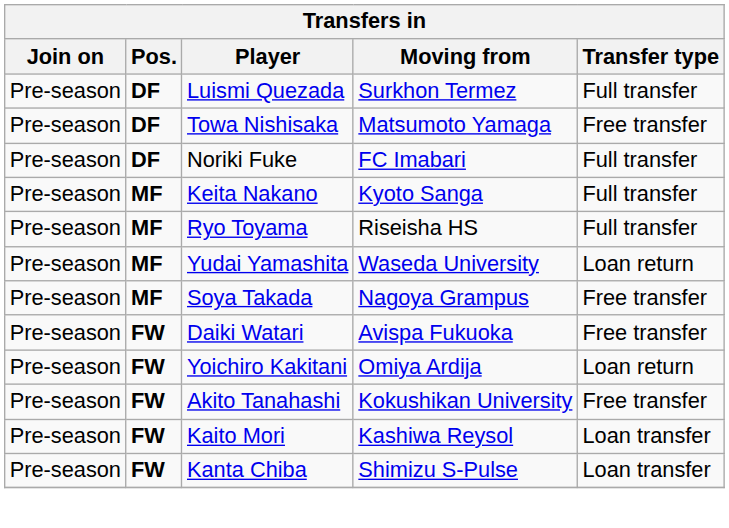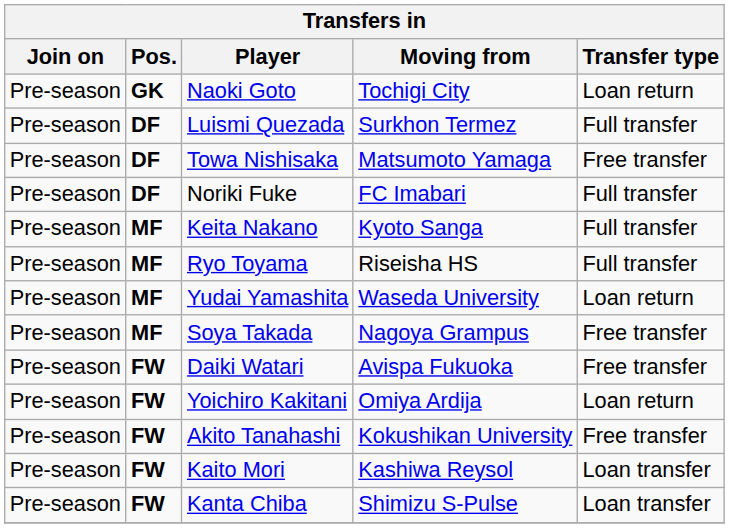+ row: (241, 90)
